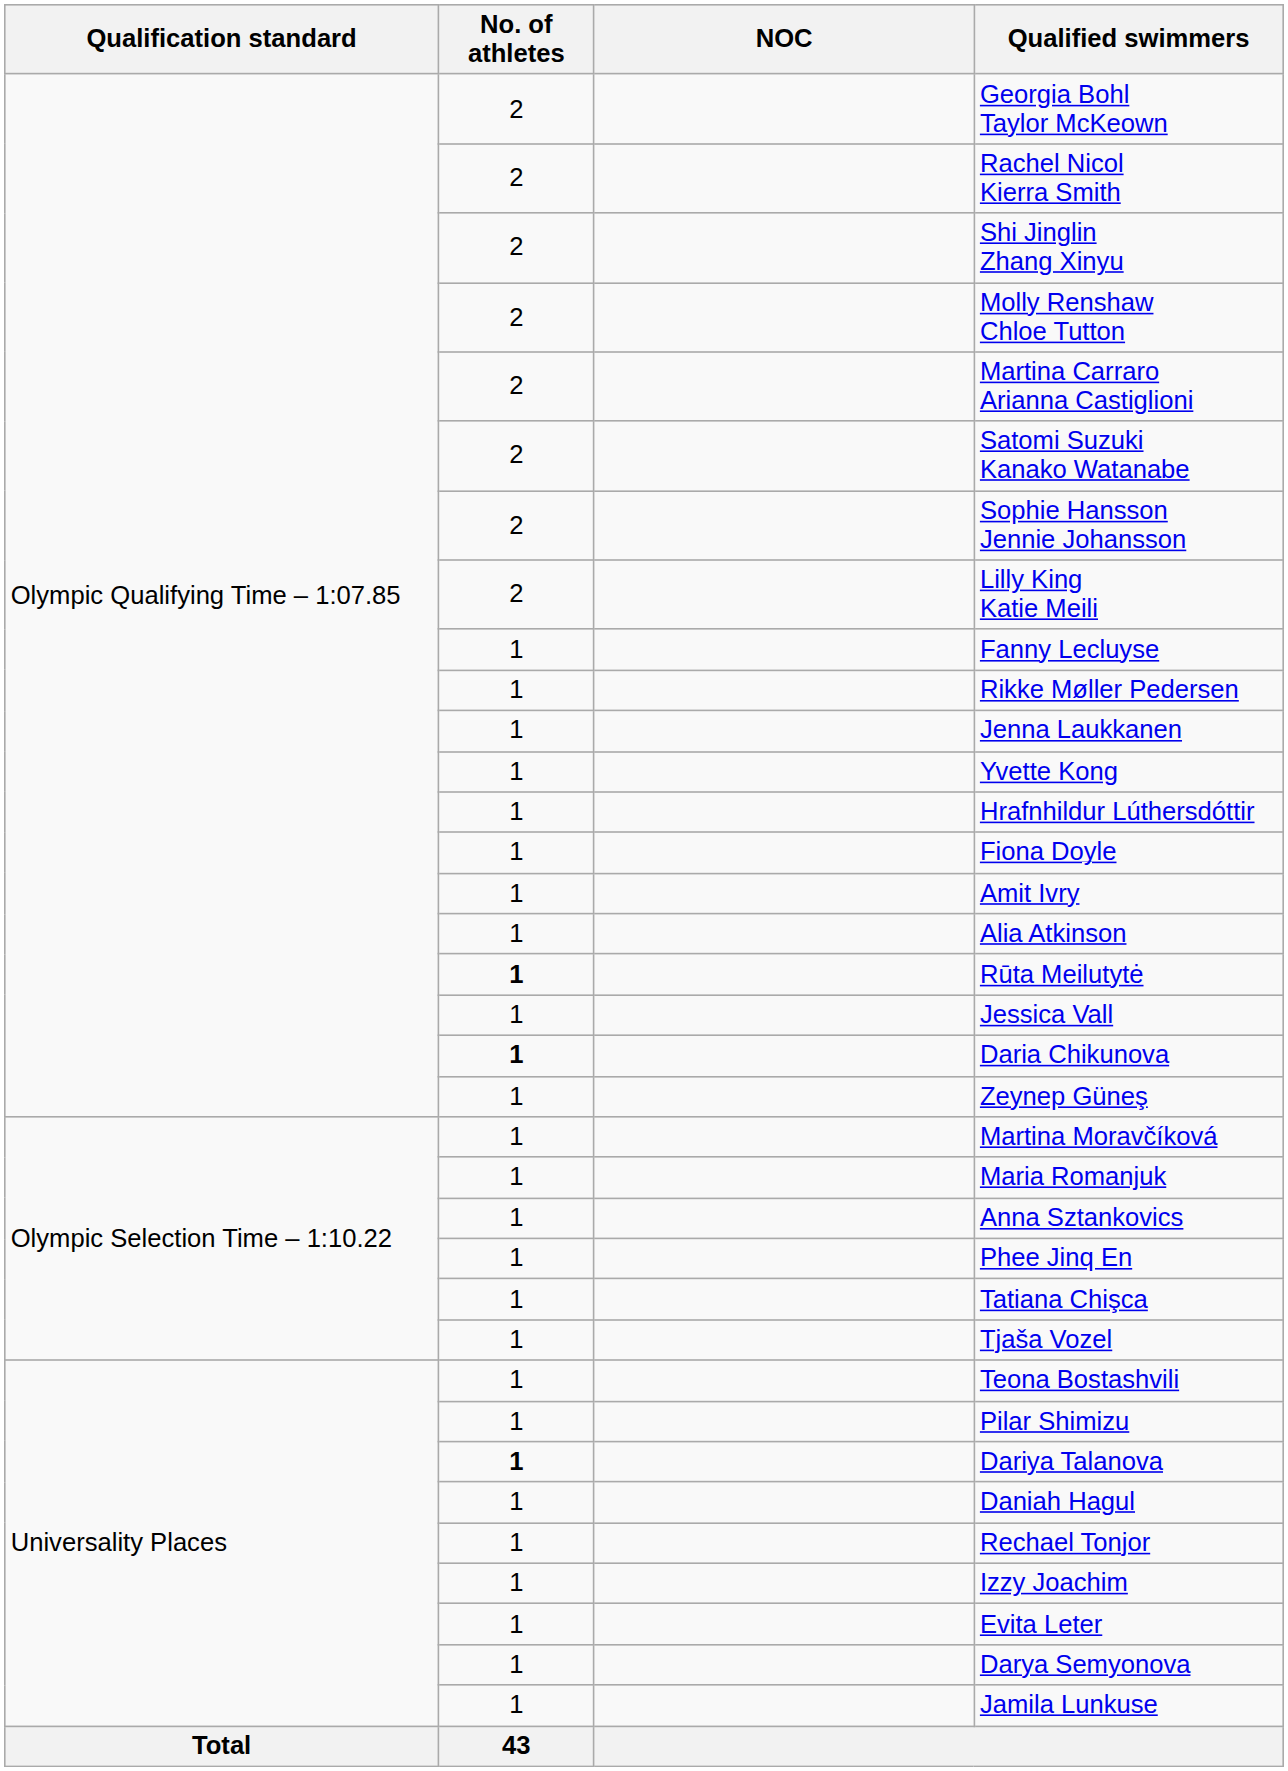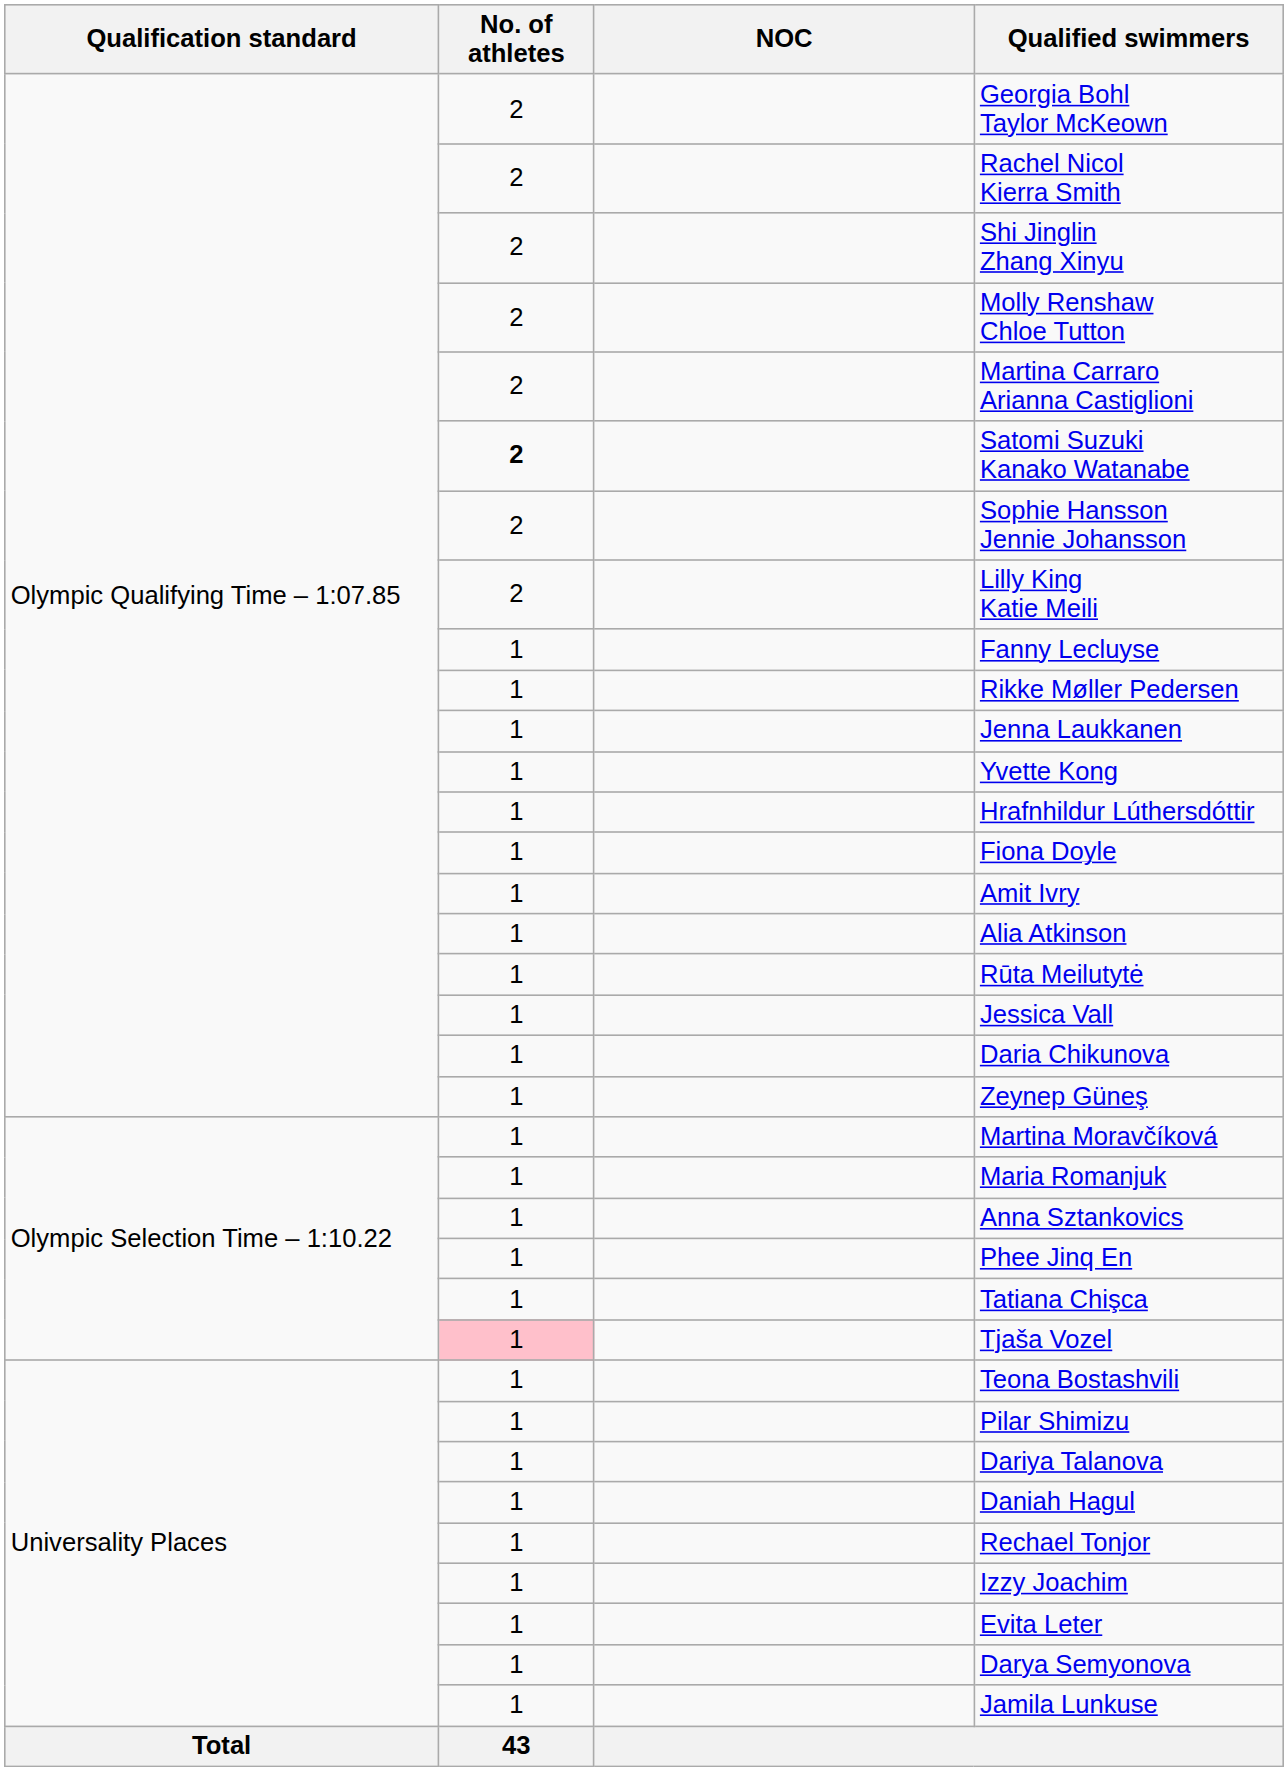(516, 455) normal -> (516, 455) bold
(516, 974) bold -> (516, 974) normal
(516, 1055) bold -> (516, 1055) normal
(516, 1339) no background -> (516, 1339) pink background
(516, 1461) bold -> (516, 1461) normal
